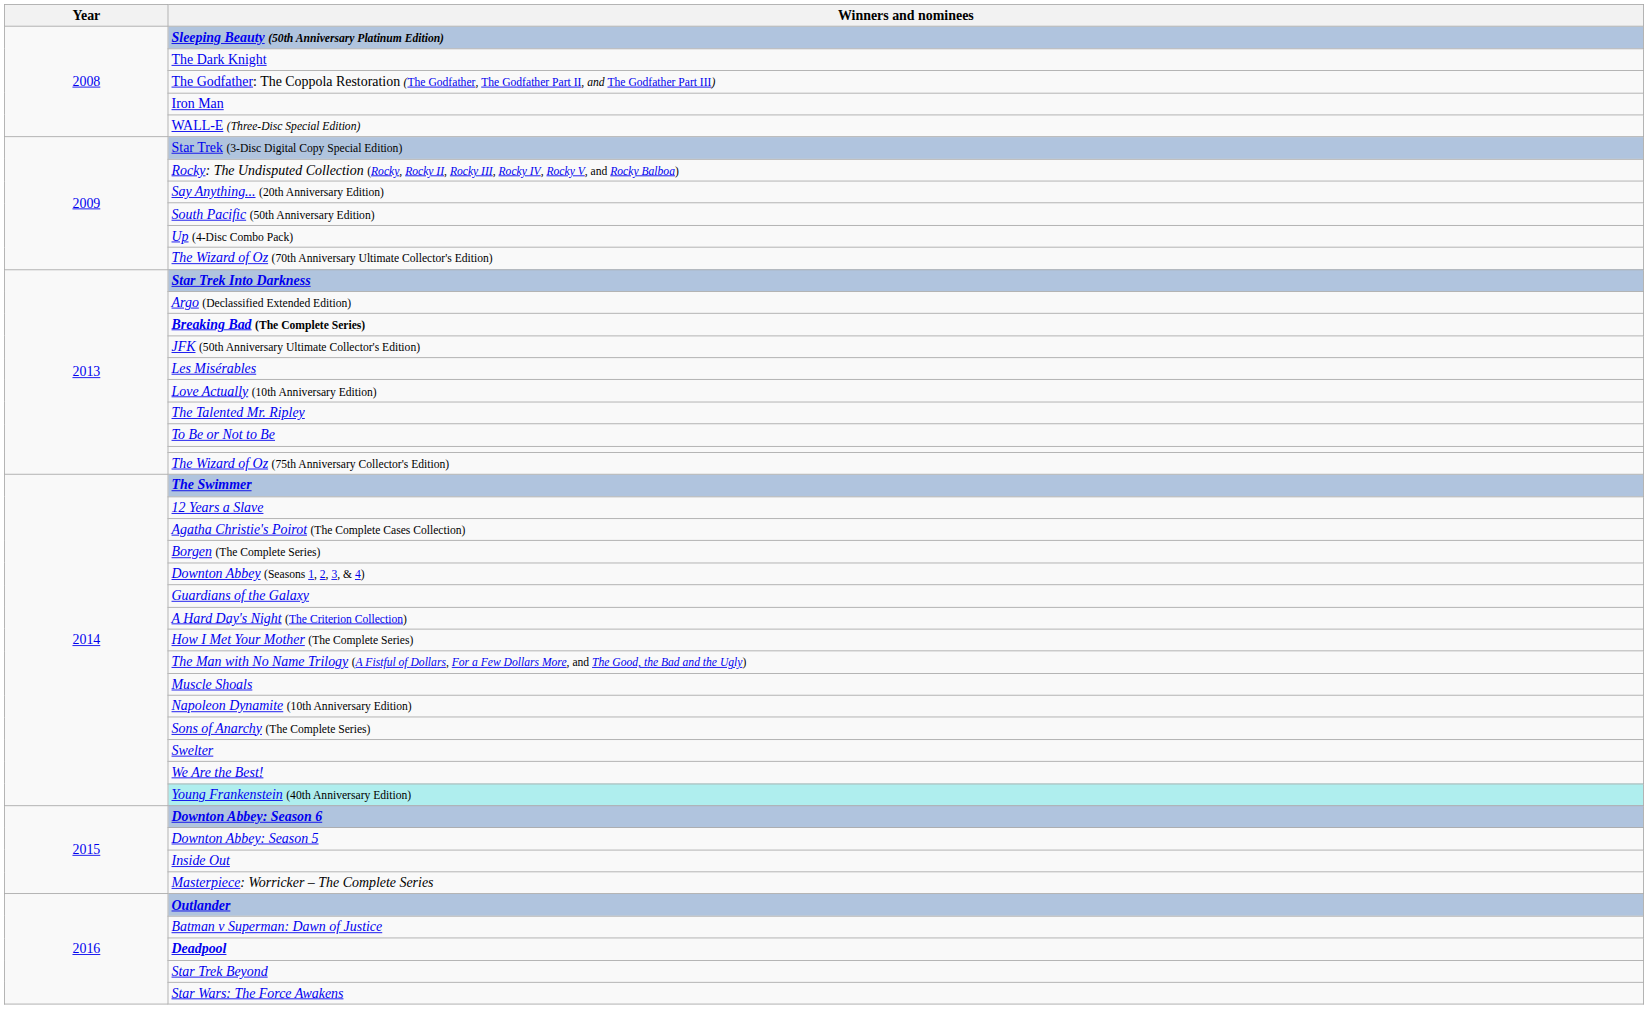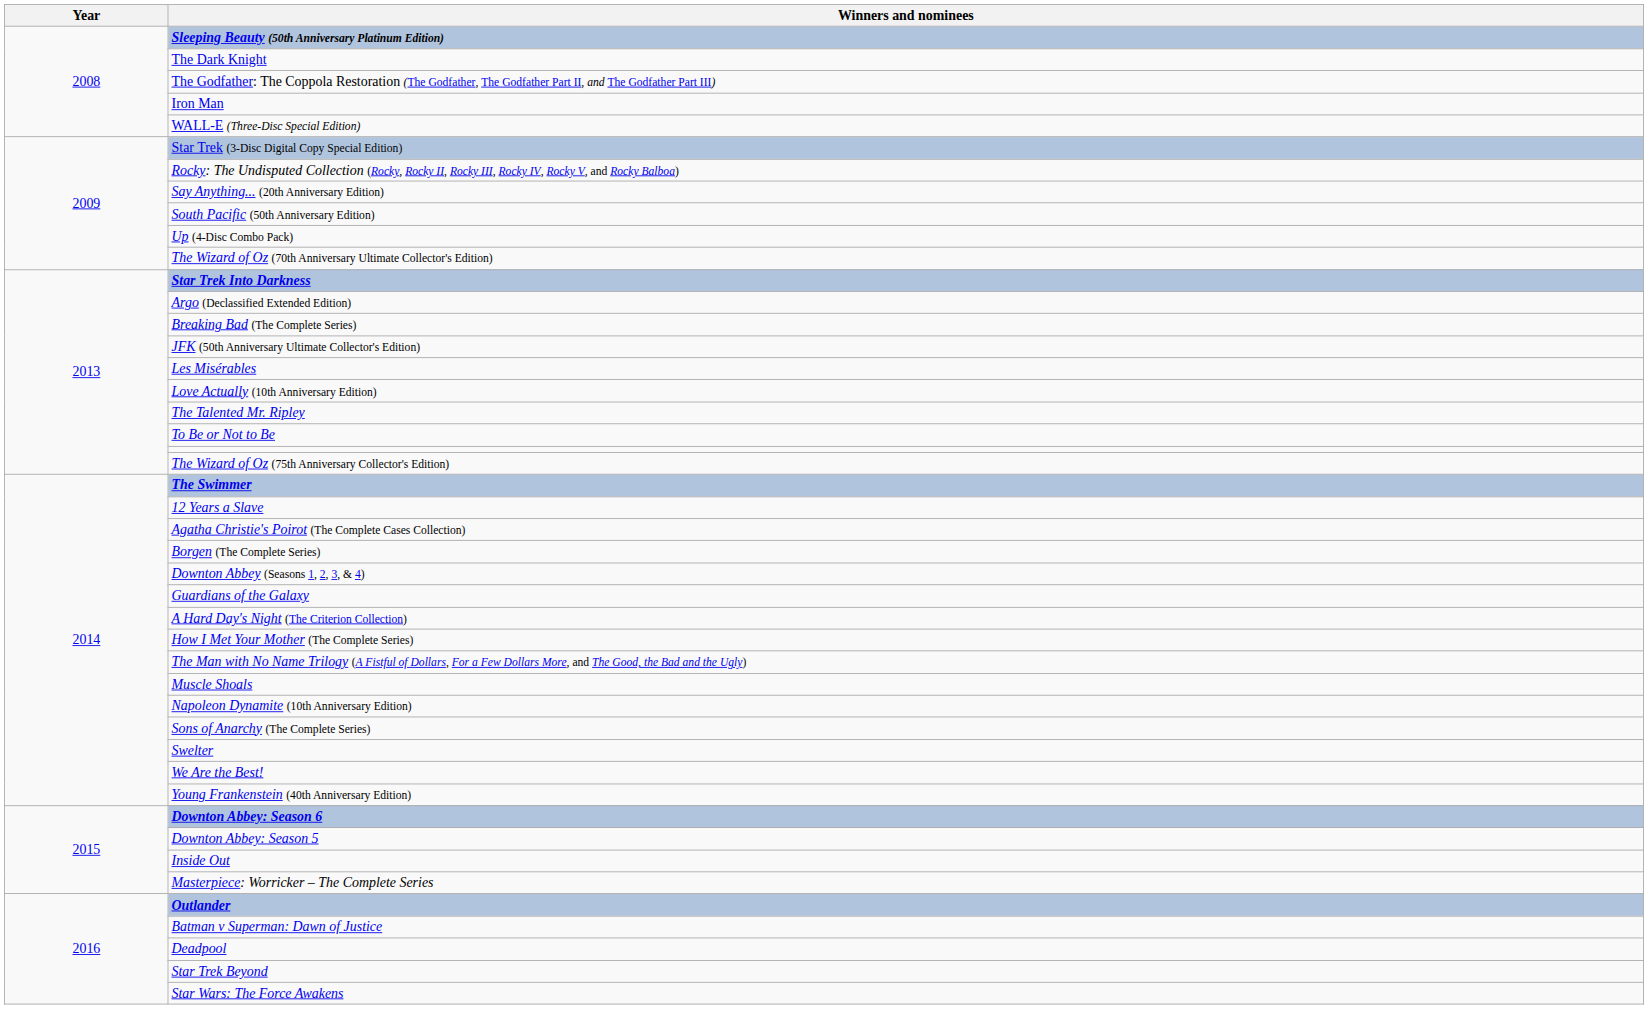(268, 324) bold -> (264, 324) normal
(291, 794) paleturquoise background -> (291, 794) no background
(199, 949) bold -> (199, 949) normal
